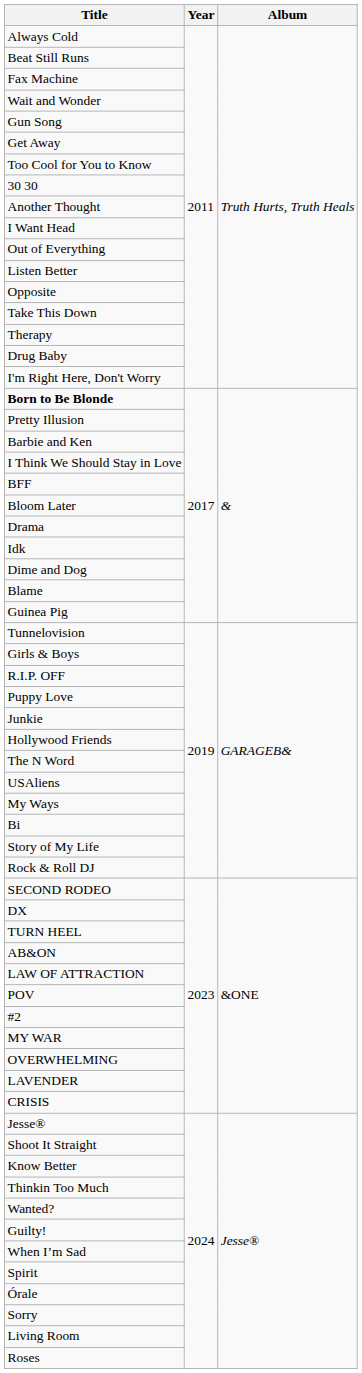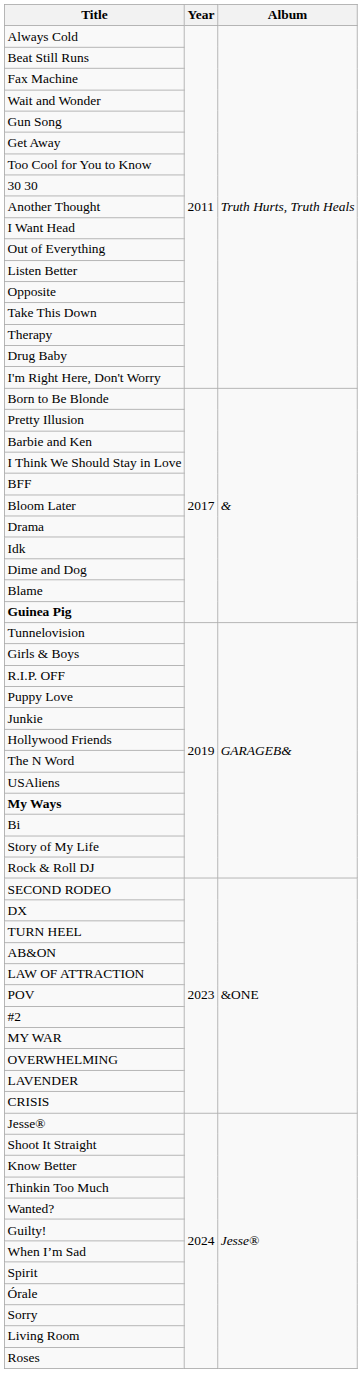(60, 398) bold -> (58, 398) normal
(38, 611) normal -> (39, 611) bold
(33, 803) normal -> (34, 803) bold
